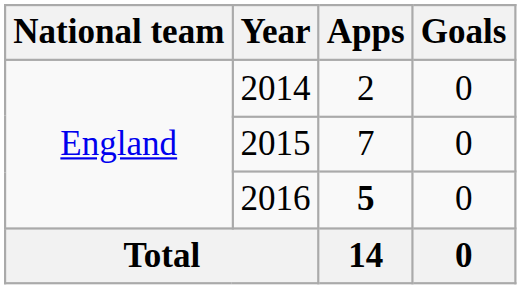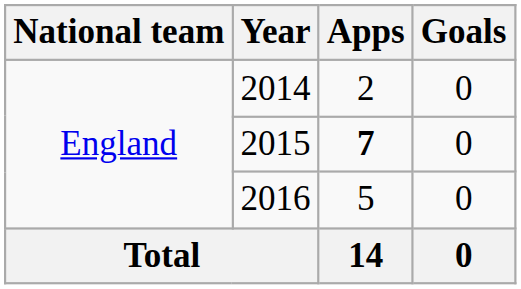(366, 143) normal -> (366, 143) bold
(366, 198) bold -> (366, 198) normal
